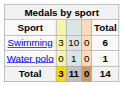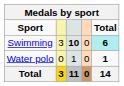(74, 43) normal -> (74, 43) bold
(105, 43) no background -> (105, 43) paleturquoise background
